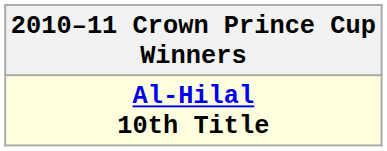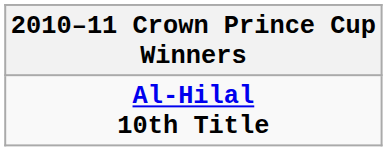(193, 111) lightyellow background -> (193, 111) no background
